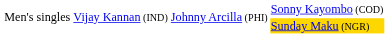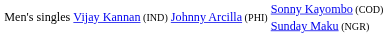(320, 25) gold background -> (320, 25) no background
